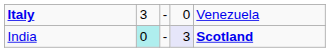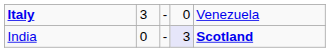(143, 36) paleturquoise background -> (143, 36) no background
